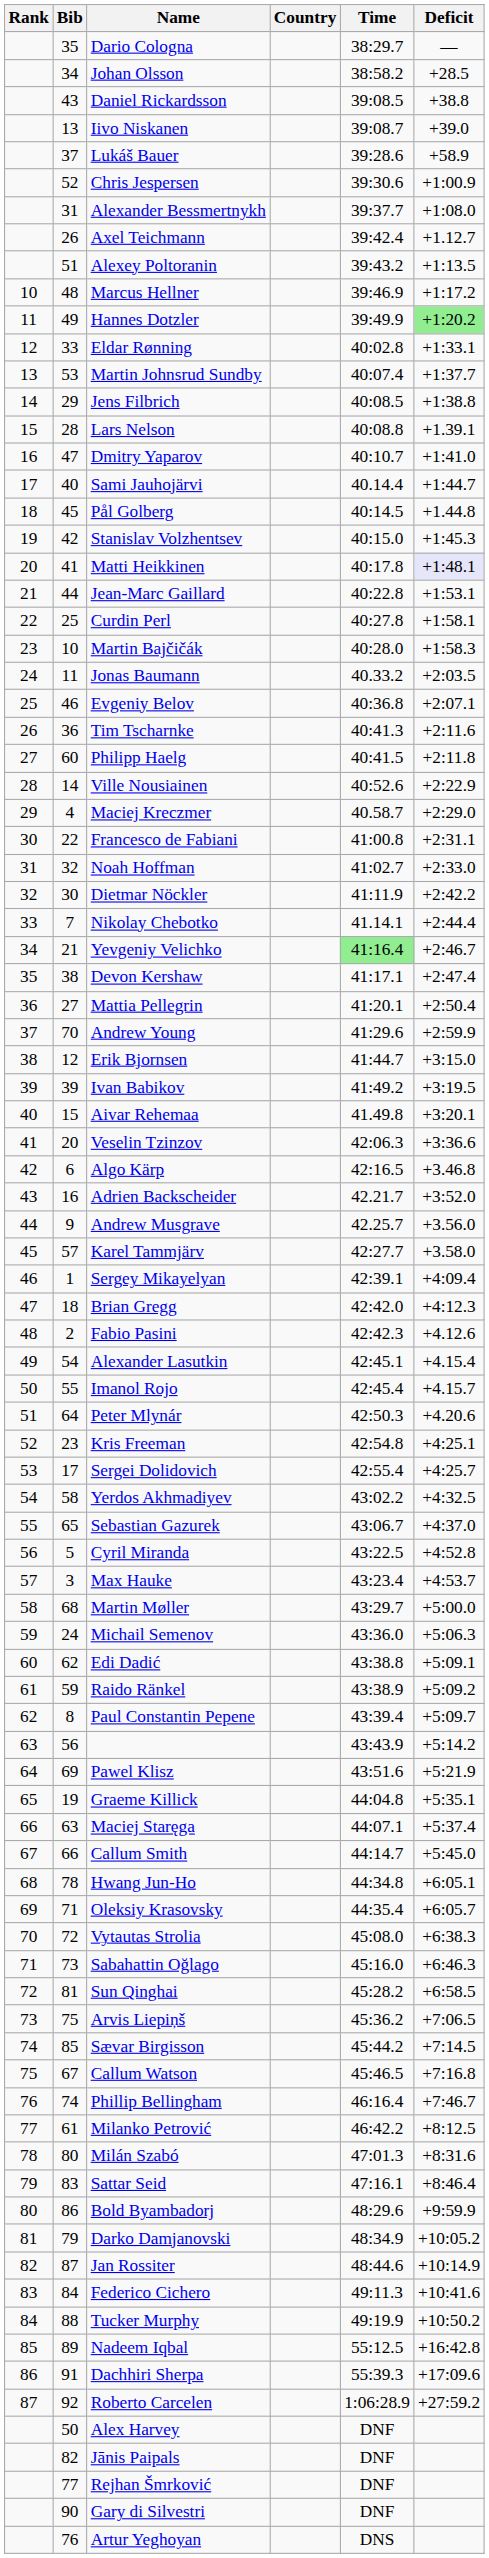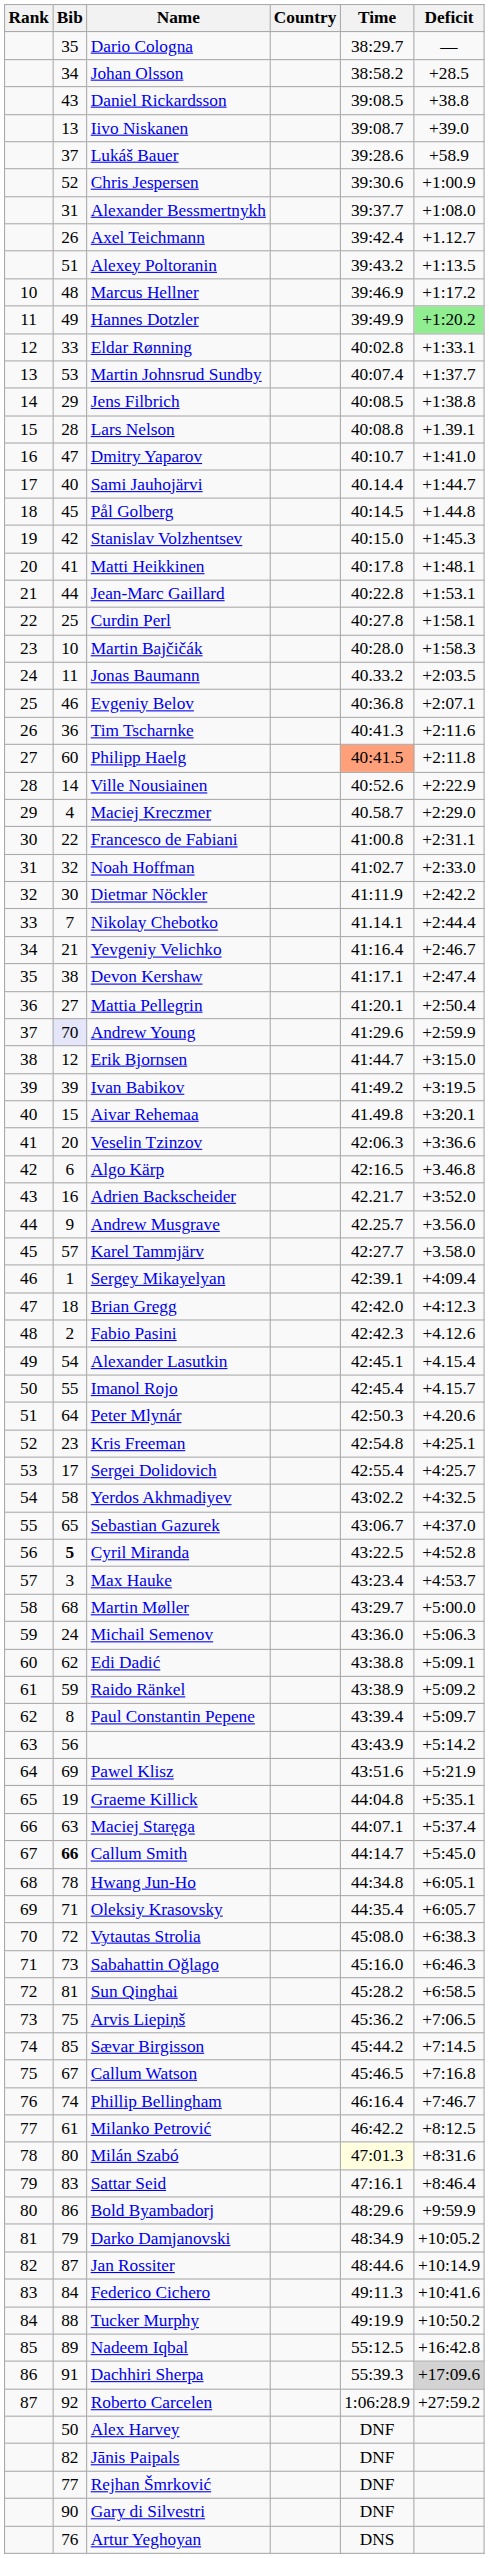(449, 566) lavender background -> (449, 566) no background
(377, 758) no background -> (377, 758) lightsalmon background
(377, 949) lightgreen background -> (377, 949) no background
(70, 1032) no background -> (70, 1032) lavender background
(70, 1552) normal -> (70, 1552) bold
(70, 1854) normal -> (70, 1854) bold
(377, 2155) no background -> (377, 2155) lightyellow background
(449, 2375) no background -> (449, 2375) lightgrey background
